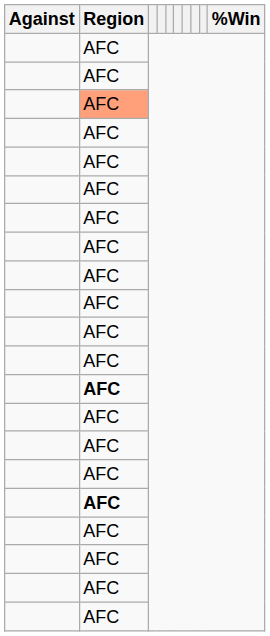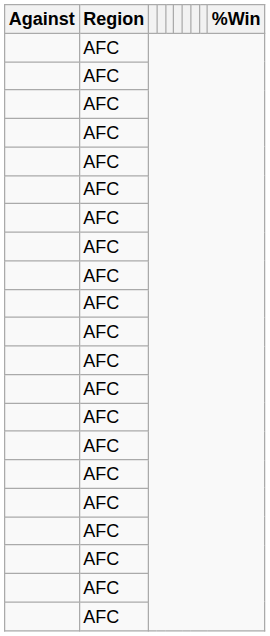(101, 105) lightsalmon background -> (101, 105) no background
(102, 389) bold -> (101, 389) normal
(102, 503) bold -> (101, 503) normal
